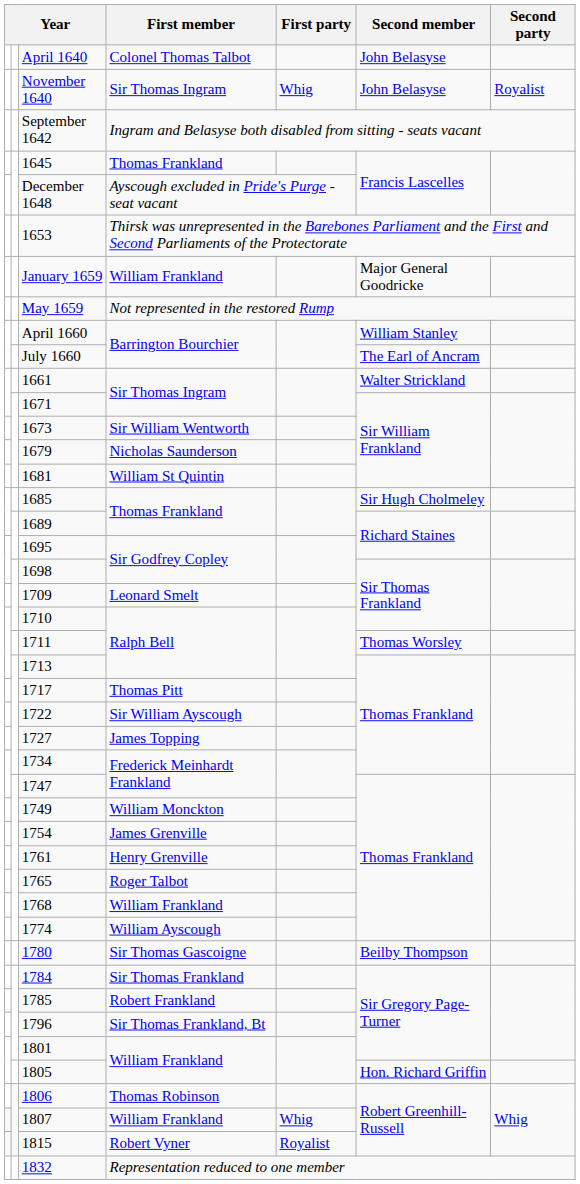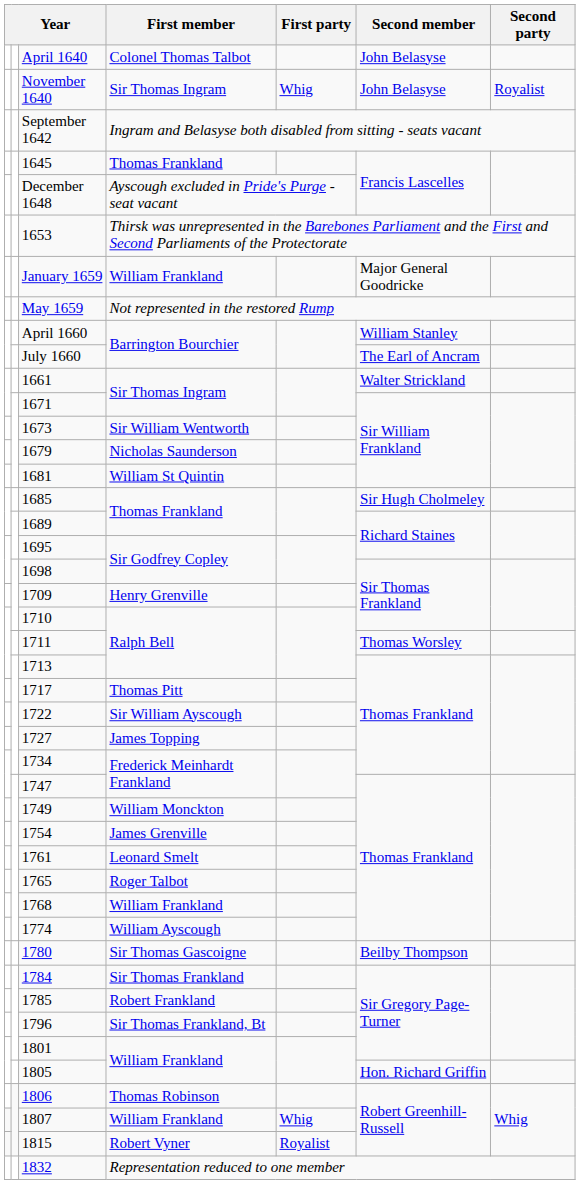(154, 594) Leonard Smelt -> (159, 594) Henry Grenville
(159, 857) Henry Grenville -> (154, 857) Leonard Smelt
